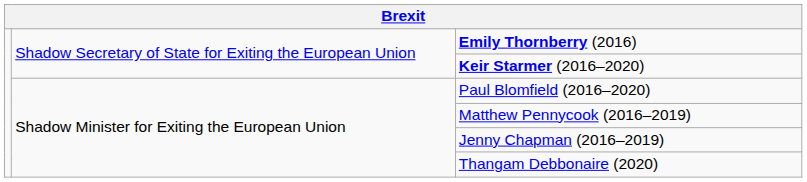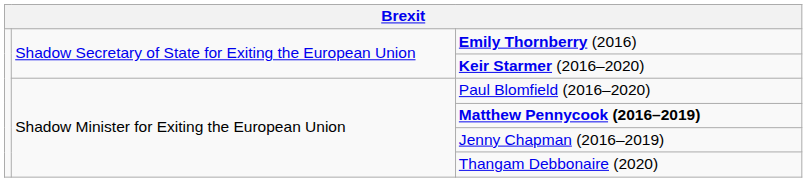(575, 115) normal -> (580, 115) bold
